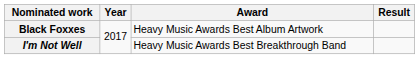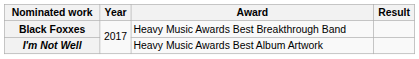(228, 29) Heavy Music Awards Best Album Artwork -> (240, 29) Heavy Music Awards Best Breakthrough Band
(240, 45) Heavy Music Awards Best Breakthrough Band -> (228, 45) Heavy Music Awards Best Album Artwork
